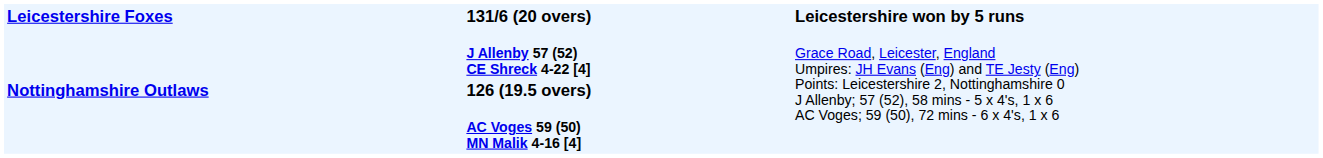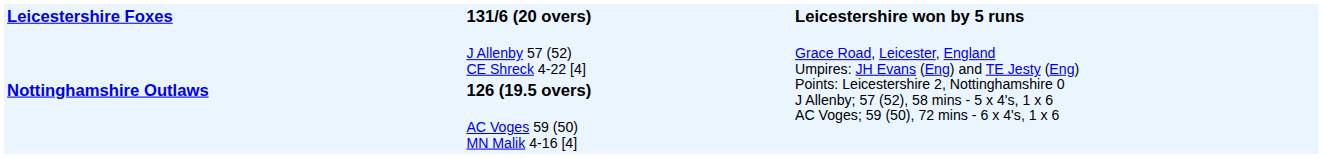(528, 61) bold -> (526, 61) normal
(524, 135) bold -> (522, 135) normal
